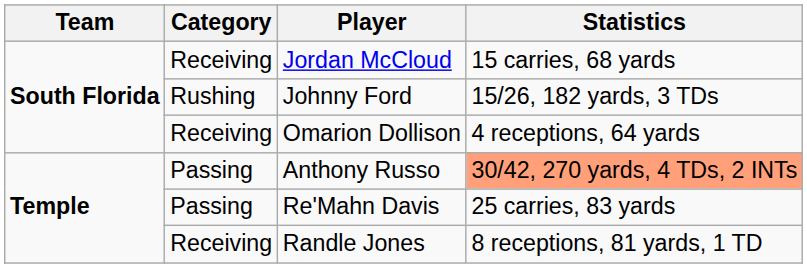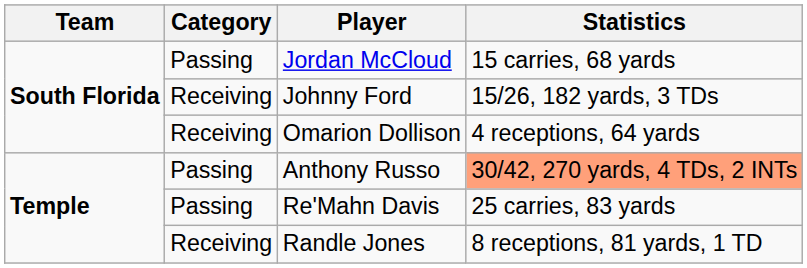(221, 59) Receiving -> (212, 59) Passing
(213, 96) Rushing -> (221, 96) Receiving
